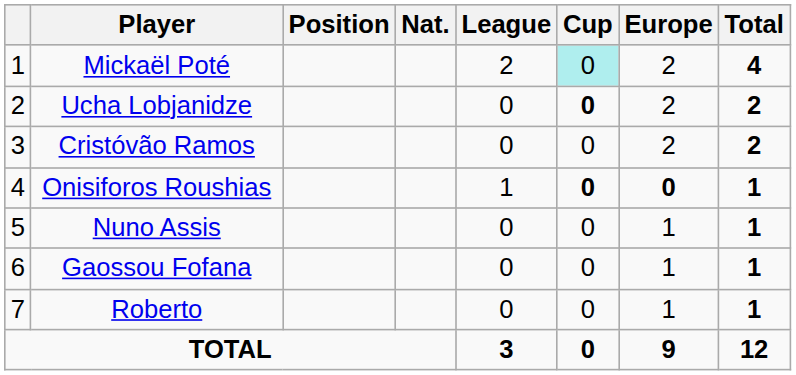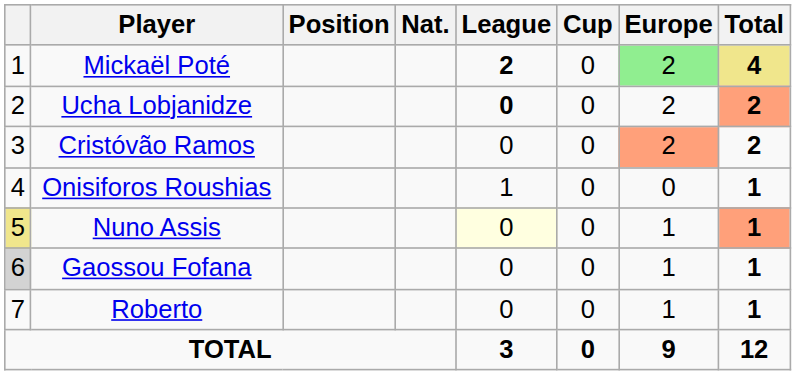(506, 65) normal -> (506, 65) bold
(588, 65) paleturquoise background -> (588, 65) no background
(669, 65) no background -> (669, 65) lightgreen background
(754, 65) no background -> (754, 65) khaki background
(506, 106) normal -> (506, 106) bold
(588, 106) bold -> (588, 106) normal
(754, 106) no background -> (754, 106) lightsalmon background
(669, 146) no background -> (669, 146) lightsalmon background
(588, 187) bold -> (588, 187) normal
(669, 187) bold -> (669, 187) normal
(18, 227) no background -> (18, 227) khaki background
(506, 227) no background -> (506, 227) lightyellow background
(754, 227) no background -> (754, 227) lightsalmon background
(18, 268) no background -> (18, 268) lightgrey background
